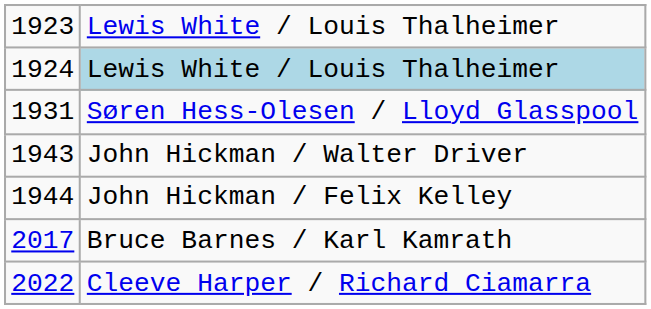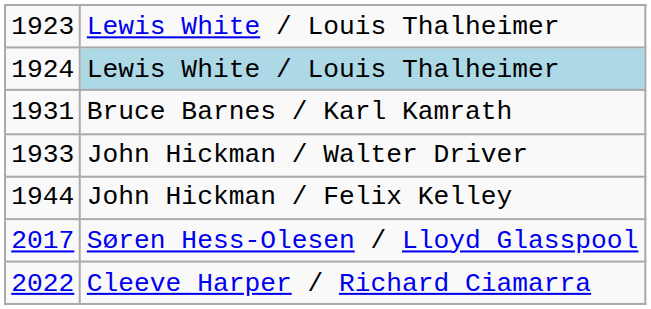(363, 112) Søren Hess-Olesen / Lloyd Glasspool -> (300, 112) Bruce Barnes / Karl Kamrath
(43, 155) 1943 -> (43, 155) 1933
(300, 240) Bruce Barnes / Karl Kamrath -> (363, 240) Søren Hess-Olesen / Lloyd Glasspool
